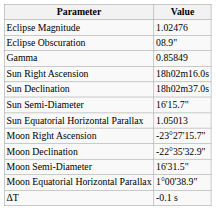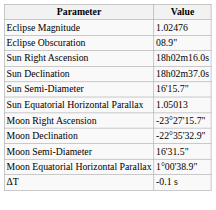- row: (22, 58)
